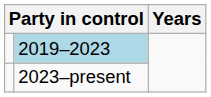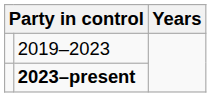(64, 48) lightblue background -> (64, 48) no background
(74, 77) normal -> (77, 77) bold
